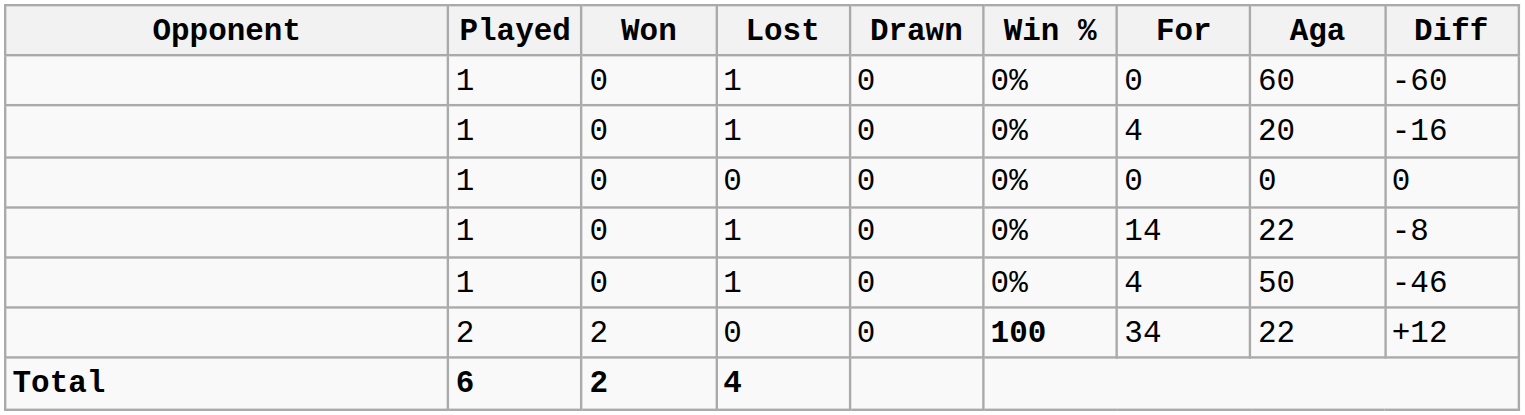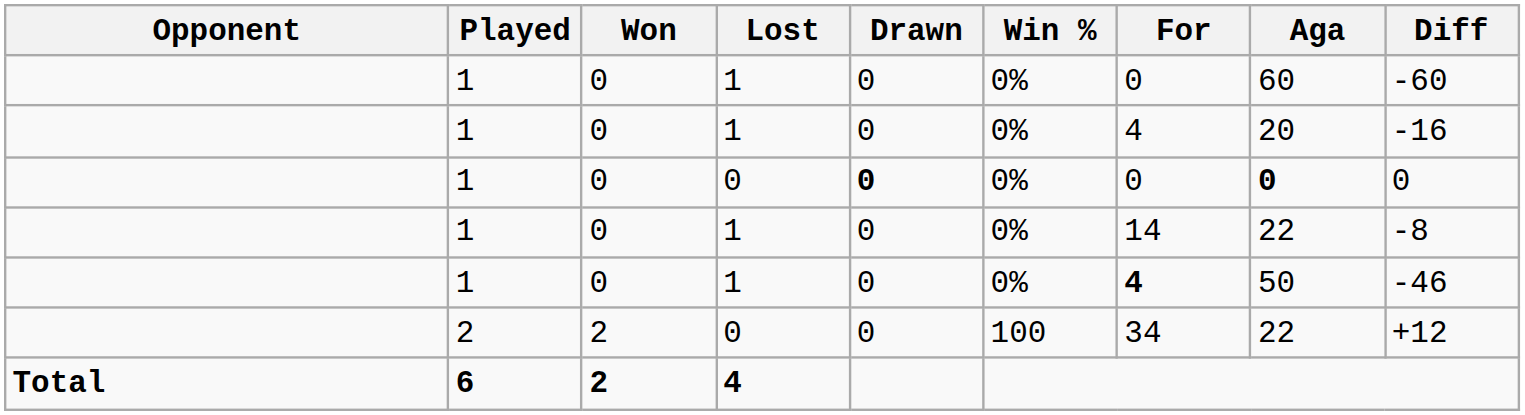(866, 182) normal -> (866, 182) bold
(1267, 182) normal -> (1267, 182) bold
(1134, 283) normal -> (1134, 283) bold
(1018, 333) bold -> (1018, 333) normal
